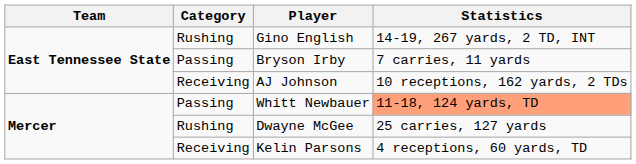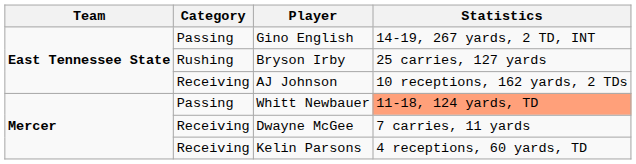(205, 38) Rushing -> (205, 38) Passing
(205, 60) Passing -> (205, 60) Rushing
(453, 60) 7 carries, 11 yards -> (461, 60) 25 carries, 127 yards
(205, 126) Rushing -> (213, 126) Receiving
(461, 126) 25 carries, 127 yards -> (453, 126) 7 carries, 11 yards
